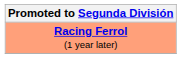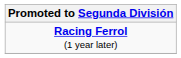(91, 37) lightsalmon background -> (91, 37) no background
